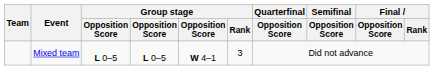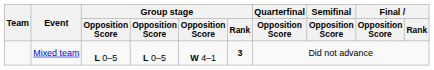(240, 53) normal -> (240, 53) bold
